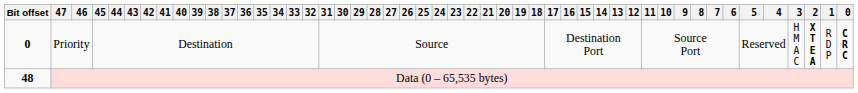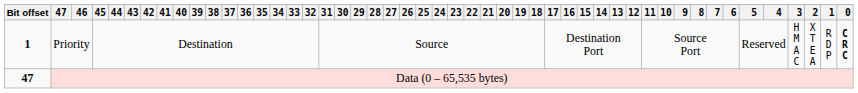(28, 44) 0 -> (28, 44) 1
(813, 45) bold -> (813, 45) normal
(28, 78) 48 -> (28, 78) 47
